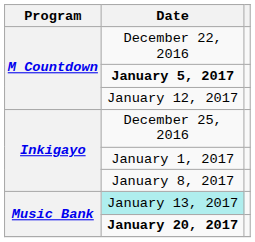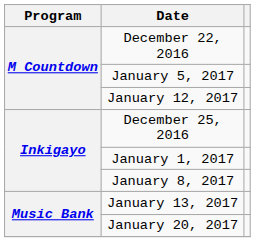(173, 76) bold -> (173, 76) normal
(173, 203) paleturquoise background -> (173, 203) no background
(173, 225) bold -> (173, 225) normal
